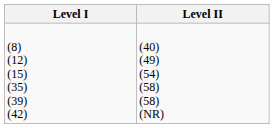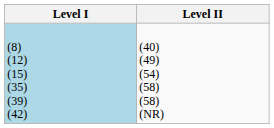(17, 80) no background -> (17, 80) lightblue background
